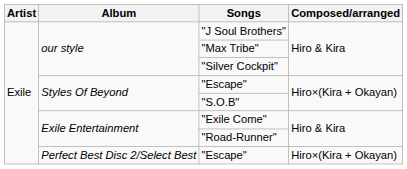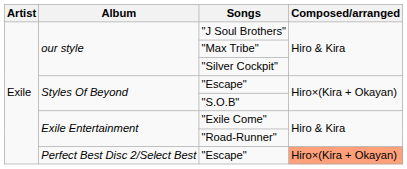(344, 155) no background -> (344, 155) lightsalmon background
